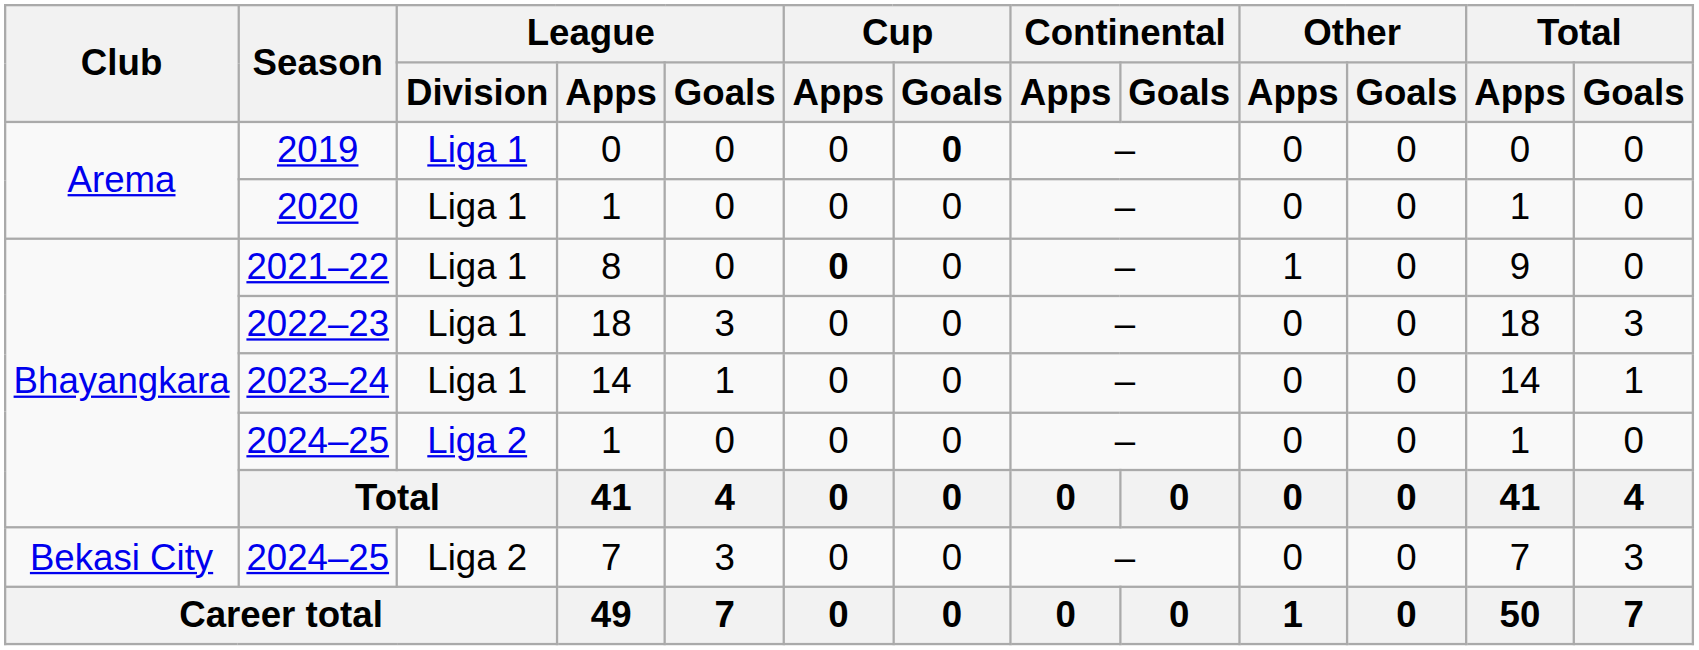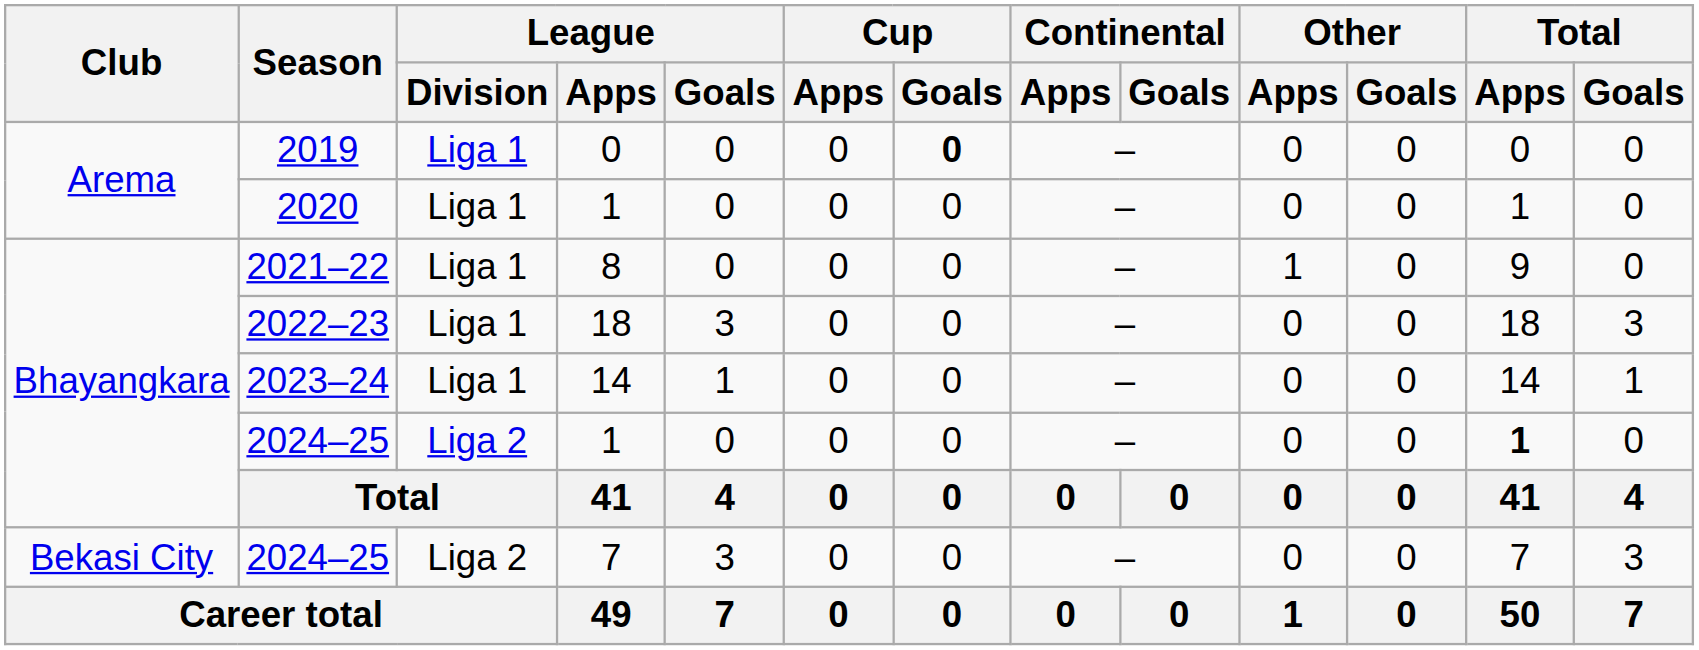(838, 265) bold -> (838, 265) normal
(1520, 440) normal -> (1520, 440) bold
